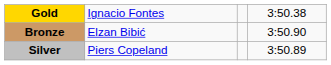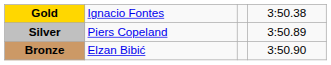rows swapped: (45, 50) <-> (45, 32)
